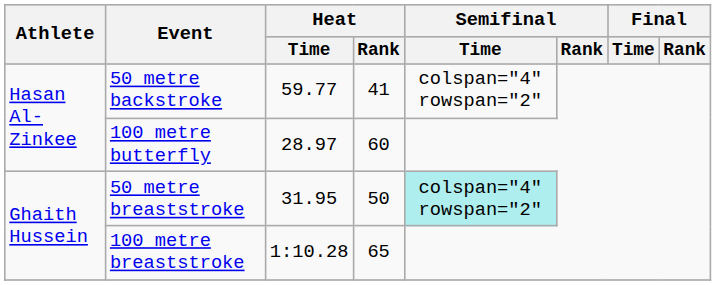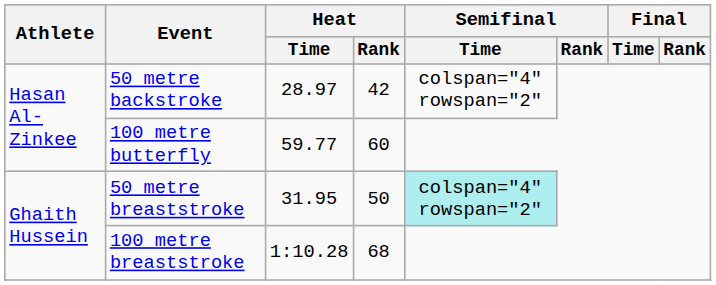(309, 91) 59.77 -> (309, 91) 28.97
(379, 91) 41 -> (379, 91) 42
(309, 145) 28.97 -> (309, 145) 59.77
(379, 252) 65 -> (379, 252) 68
